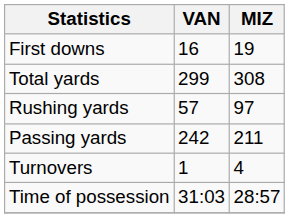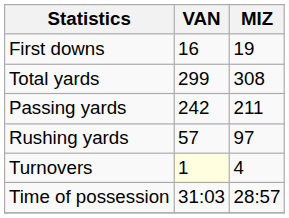rows swapped: (69, 108) <-> (68, 138)
(183, 167) no background -> (183, 167) lightyellow background
